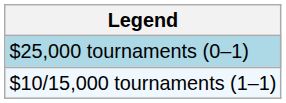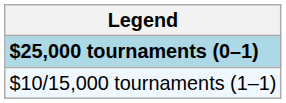(129, 51) normal -> (134, 51) bold
